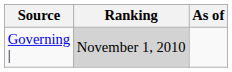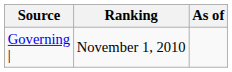(131, 47) lightgrey background -> (131, 47) no background
